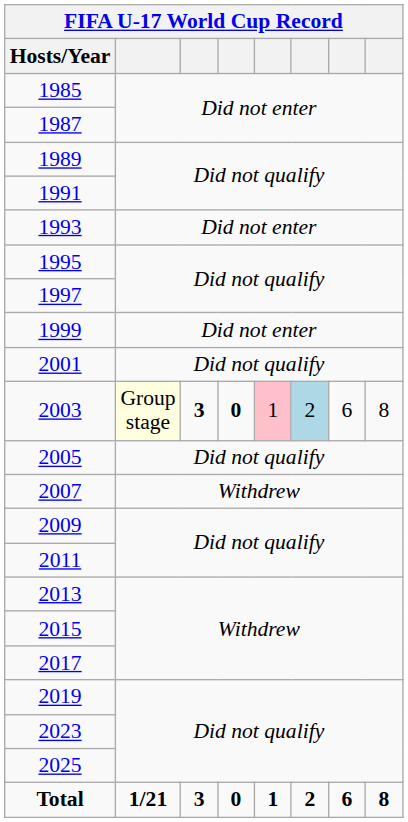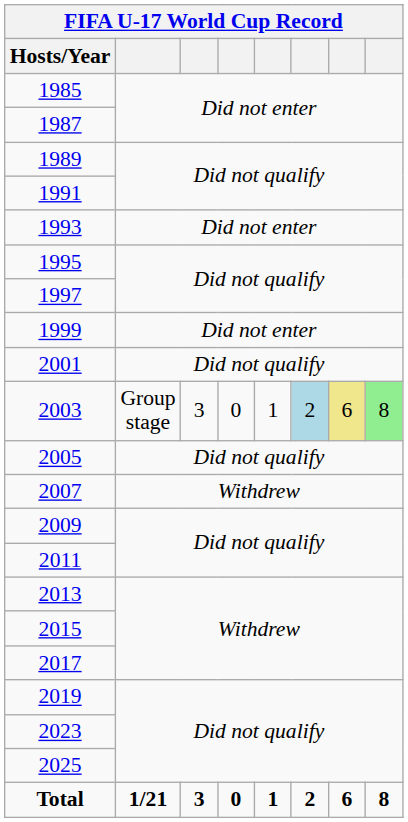(148, 410) lightyellow background -> (148, 410) no background
(199, 410) bold -> (199, 410) normal
(236, 410) bold -> (236, 410) normal
(273, 410) pink background -> (273, 410) no background
(347, 410) no background -> (347, 410) khaki background
(384, 410) no background -> (384, 410) lightgreen background
